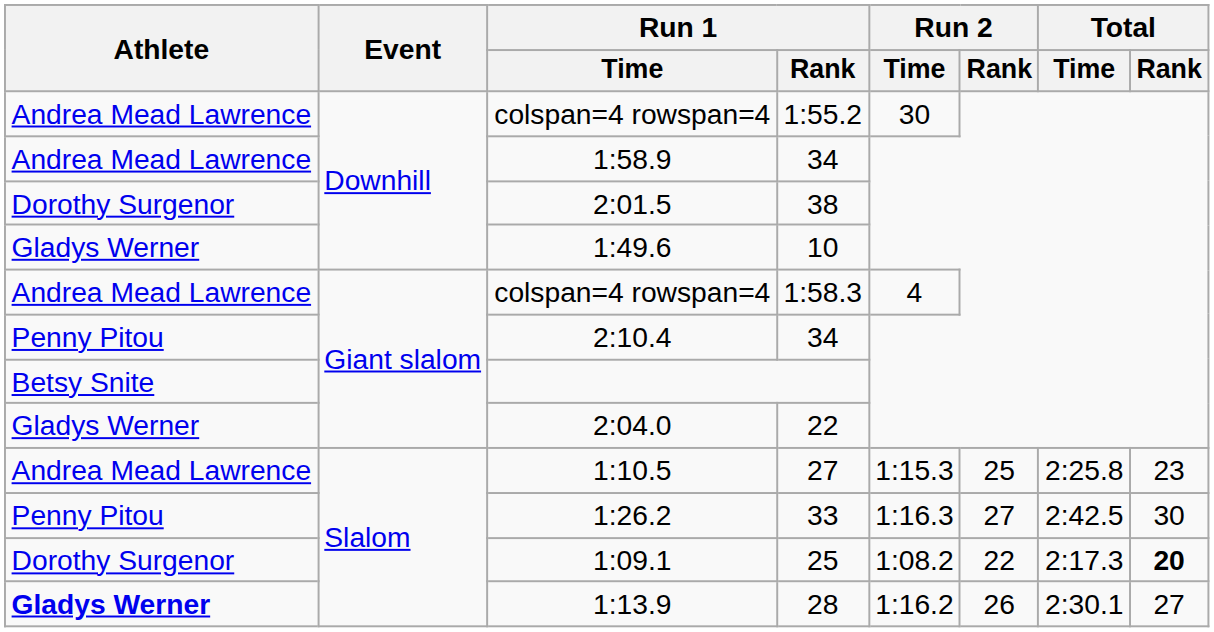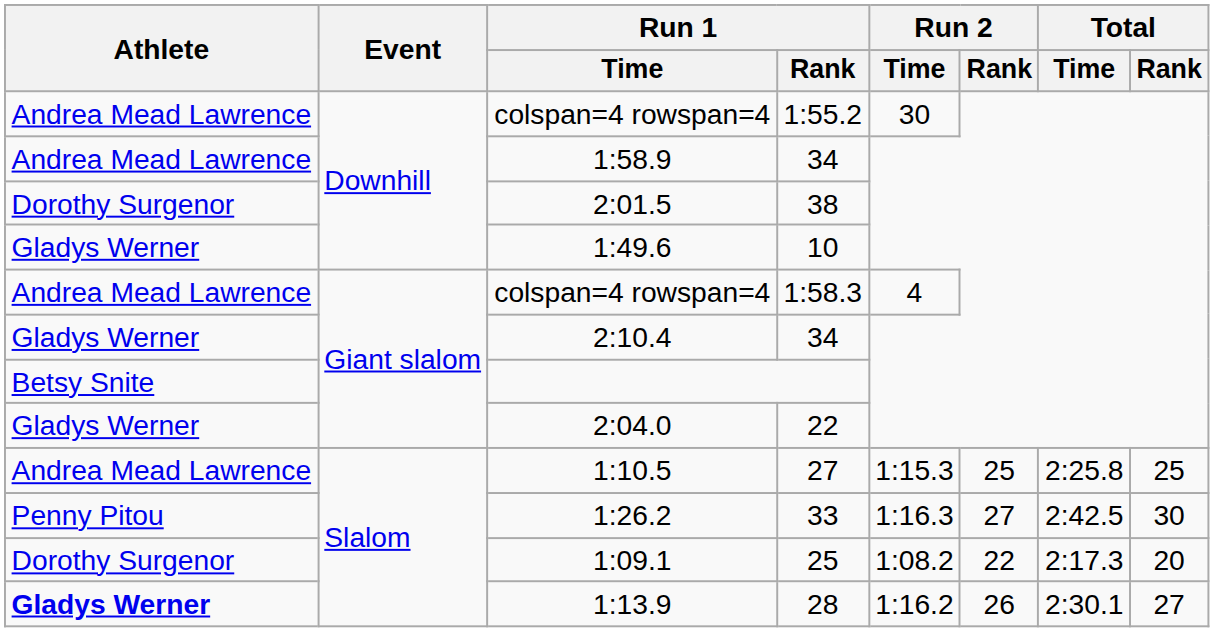(88, 337) Penny Pitou -> (105, 337) Gladys Werner
(1169, 471) 23 -> (1169, 471) 25
(1169, 560) bold -> (1169, 560) normal
